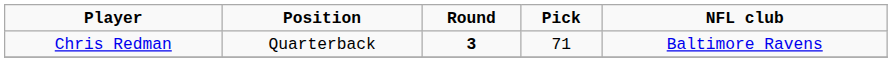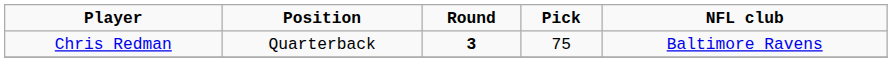(561, 44) 71 -> (561, 44) 75
